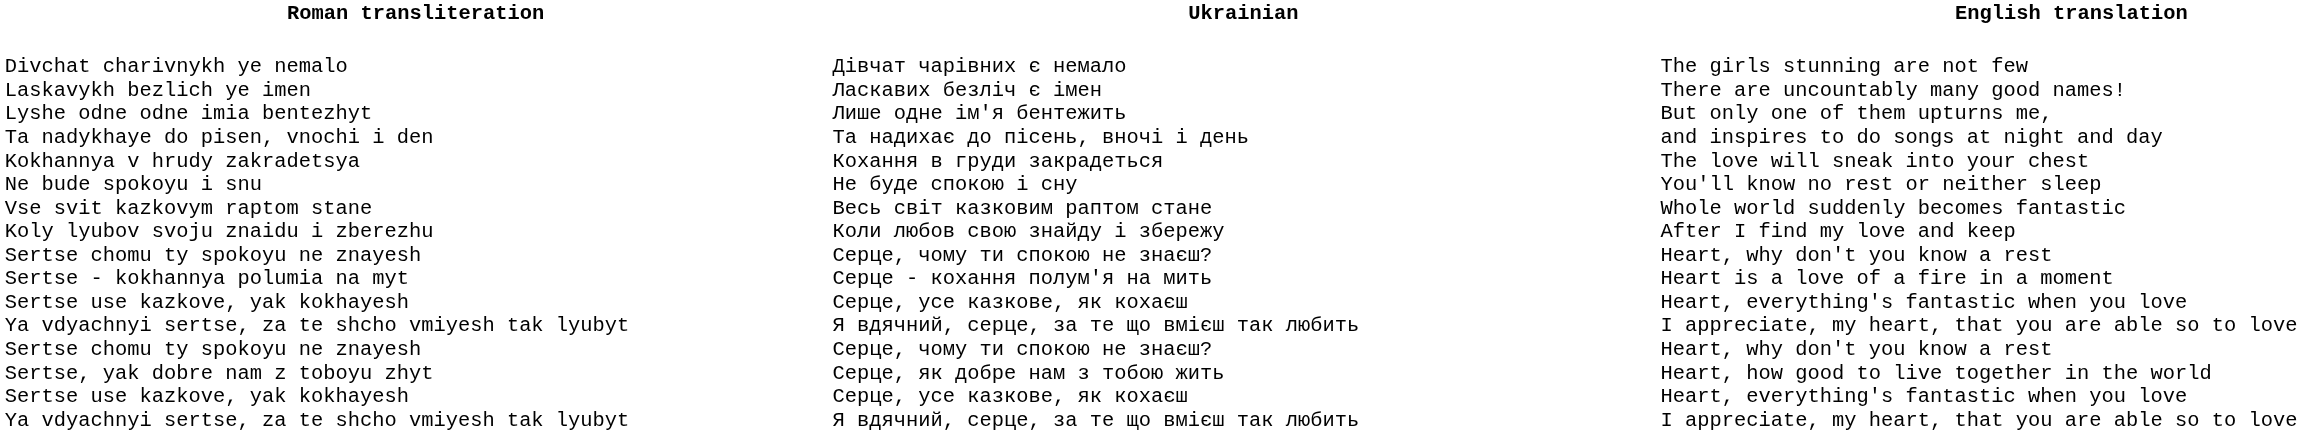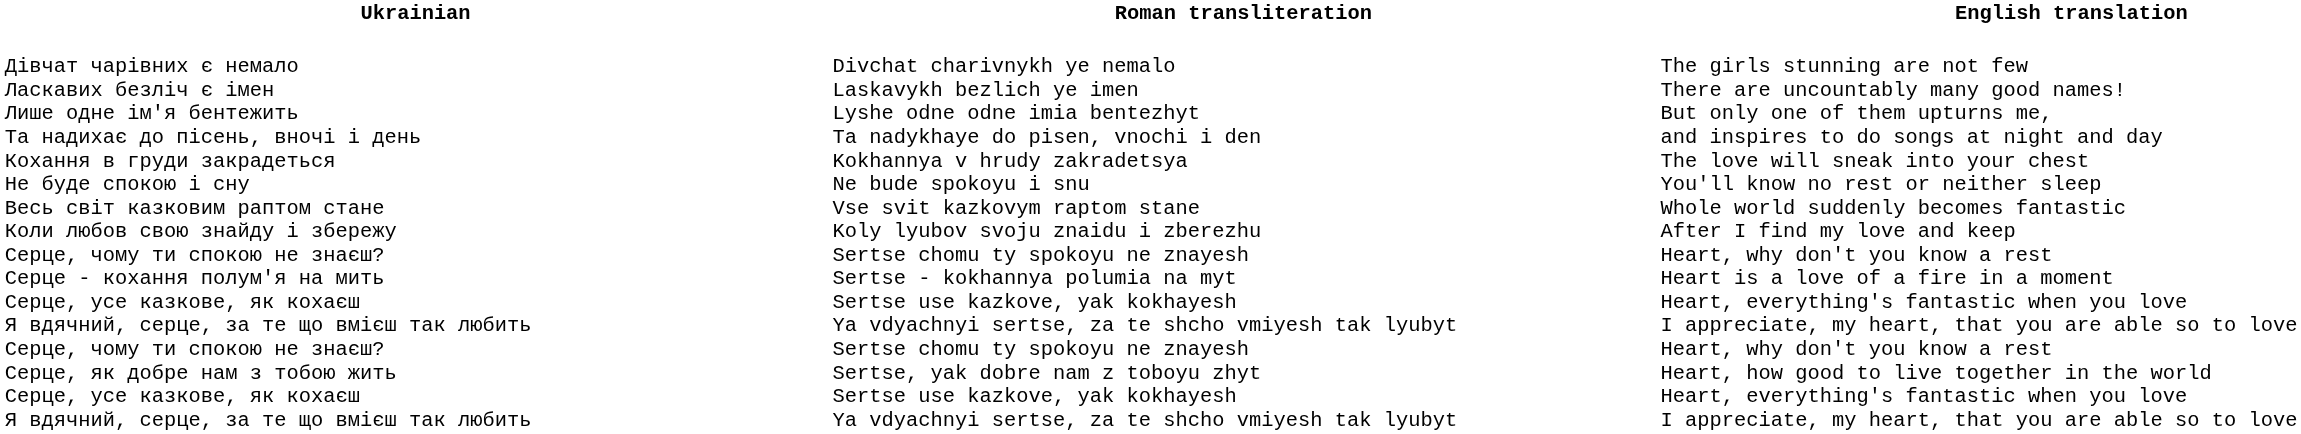columns swapped: (1243, 13) <-> (416, 13)
